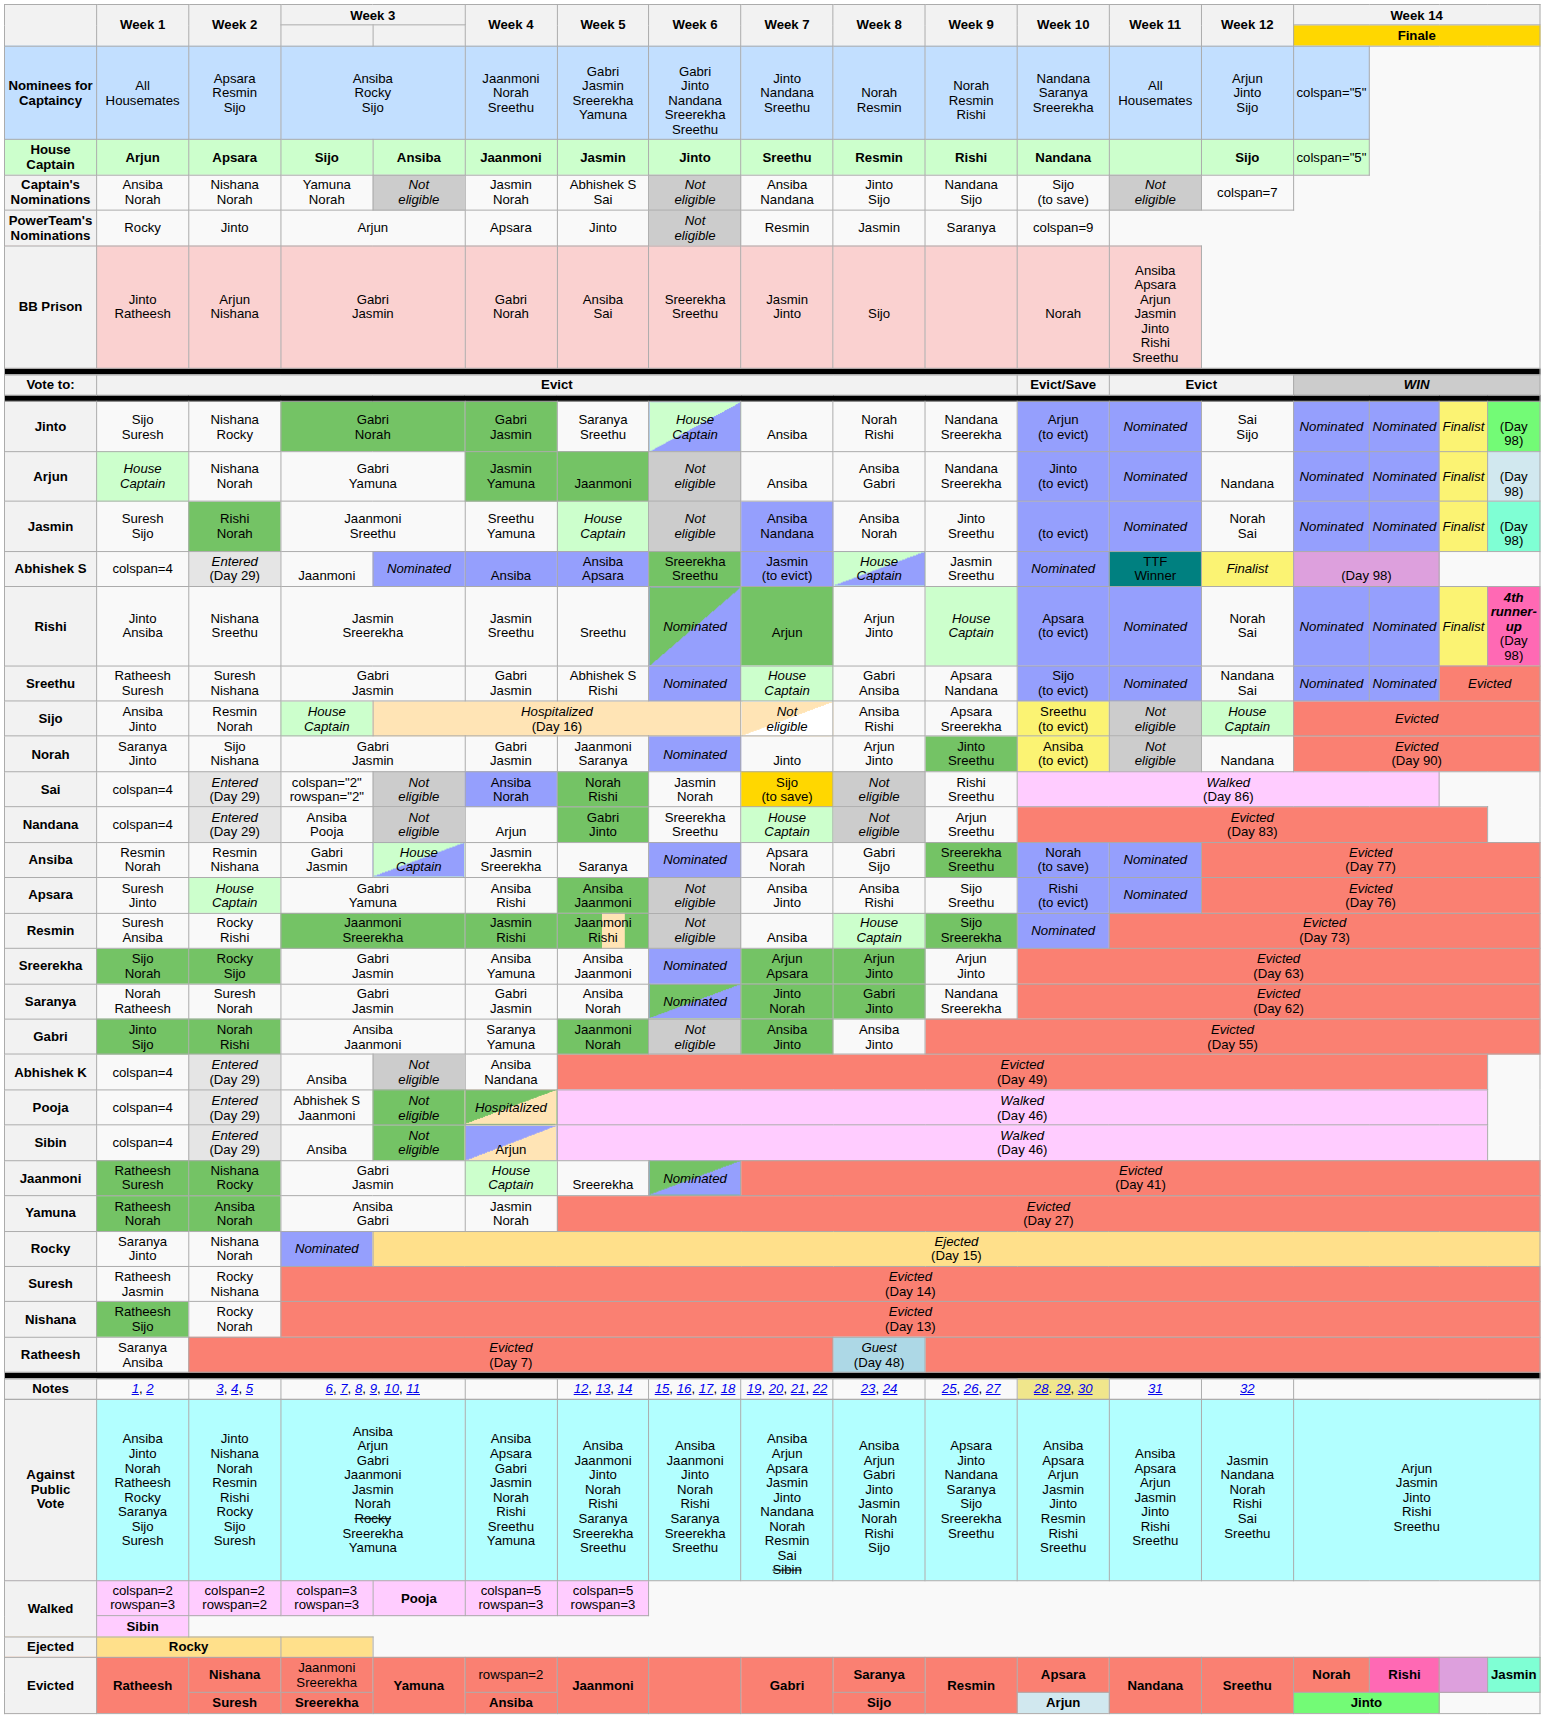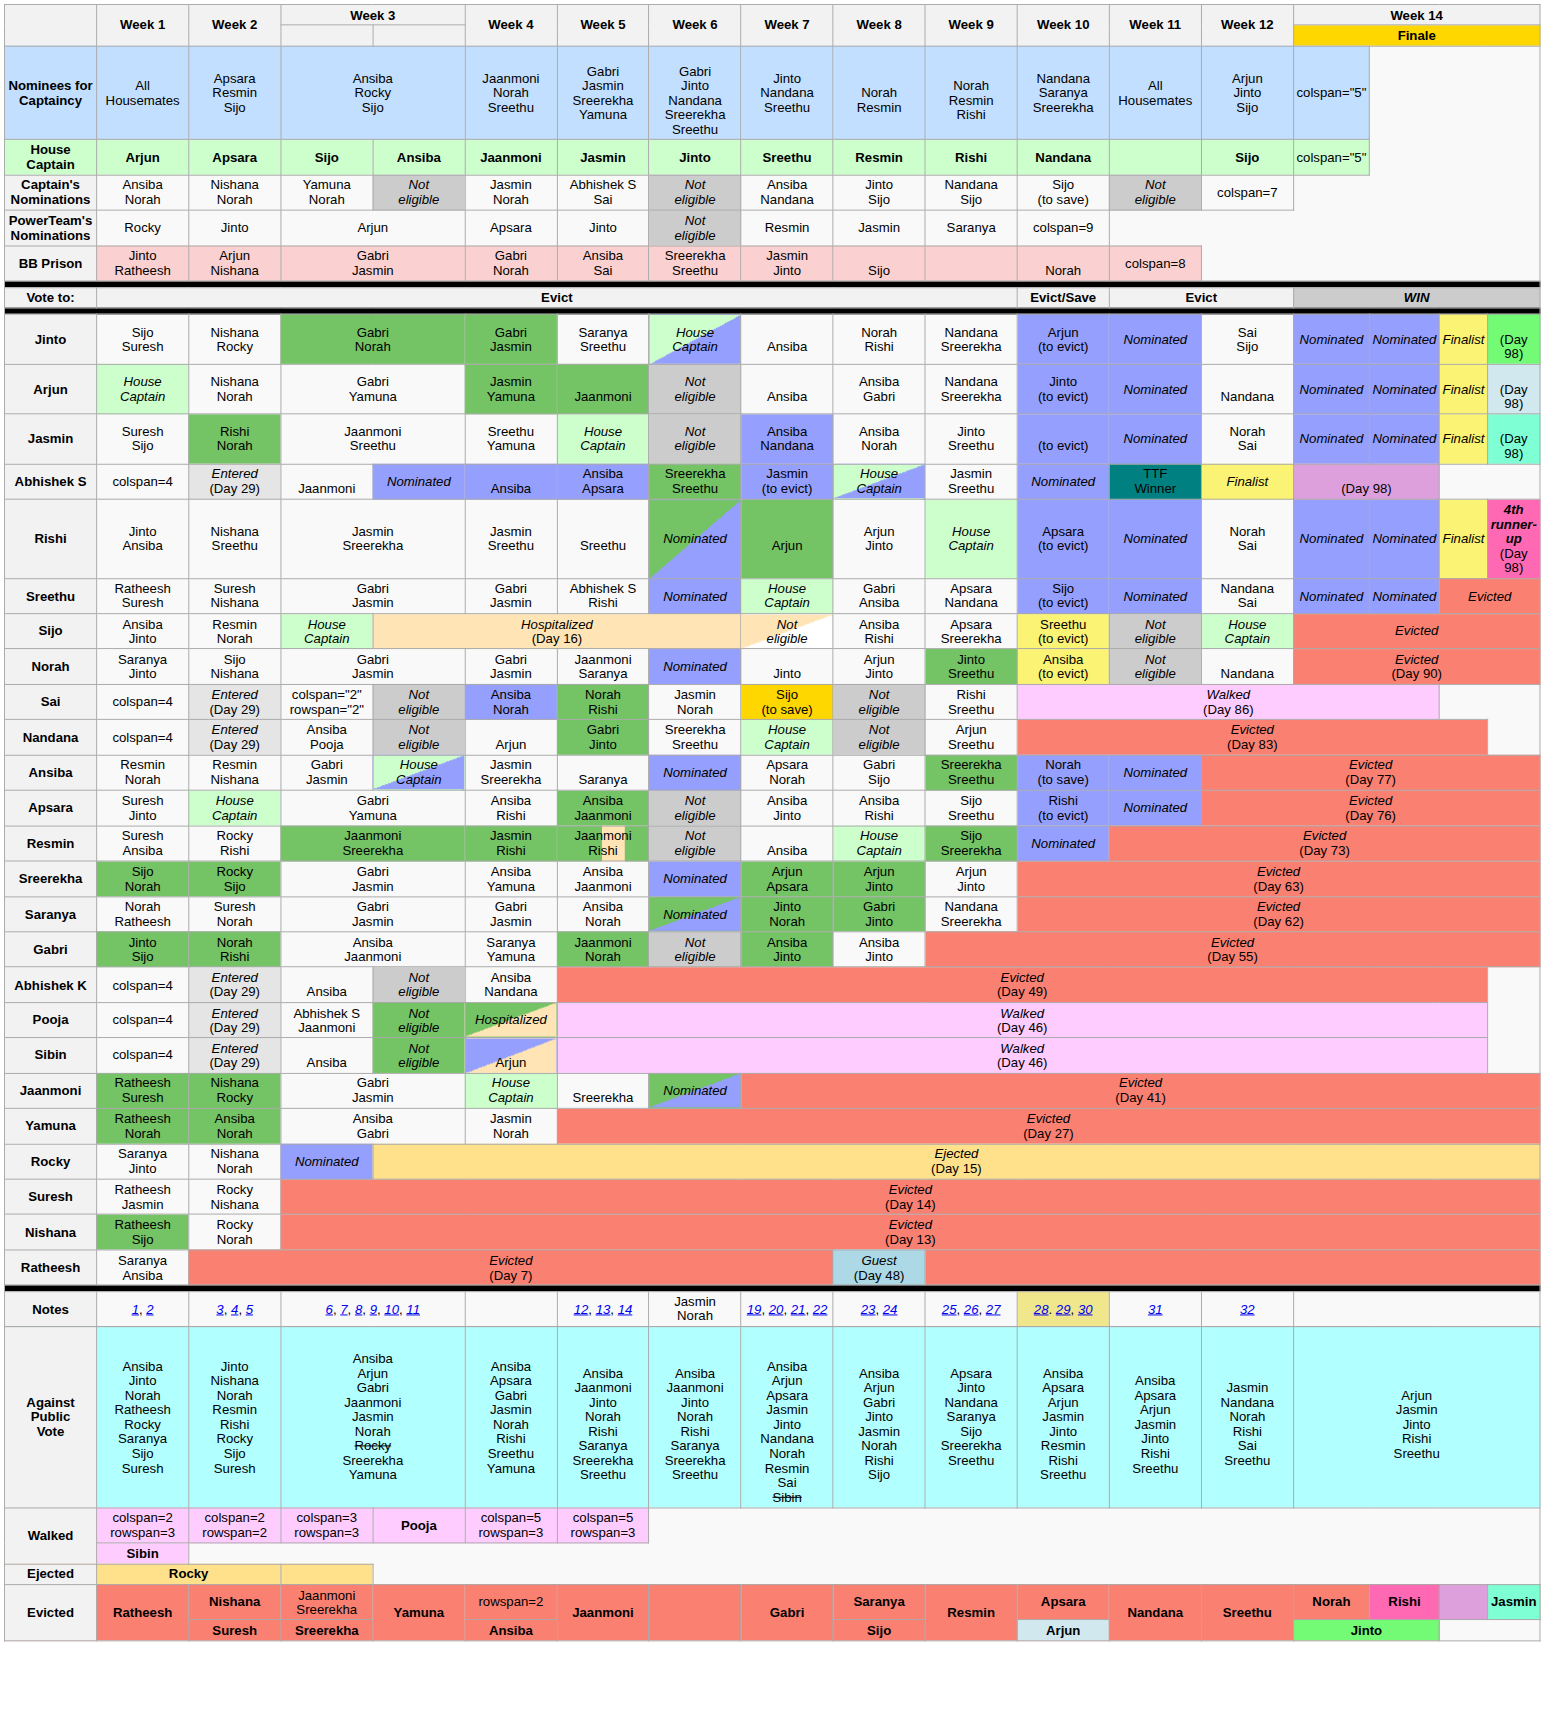(1155, 314) Ansiba Apsara Arjun Jasmin Jinto Rishi Sreethu -> (1155, 263) colspan=8
(695, 1389) 15, 16, 17, 18 -> (695, 1309) Jasmin Norah
